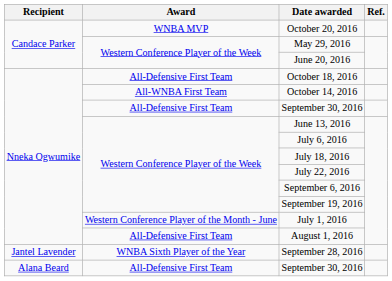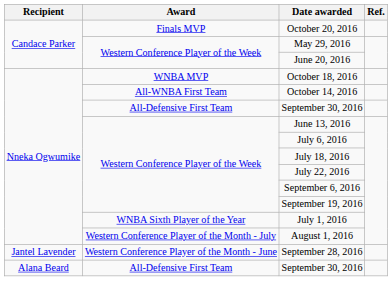(181, 28) WNBA MVP -> (181, 28) Finals MVP
(181, 76) All-Defensive First Team -> (181, 76) WNBA MVP
(181, 220) Western Conference Player of the Month - June -> (181, 220) WNBA Sixth Player of the Year
(181, 236) All-Defensive First Team -> (181, 236) Western Conference Player of the Month - July
(181, 252) WNBA Sixth Player of the Year -> (181, 252) Western Conference Player of the Month - June
